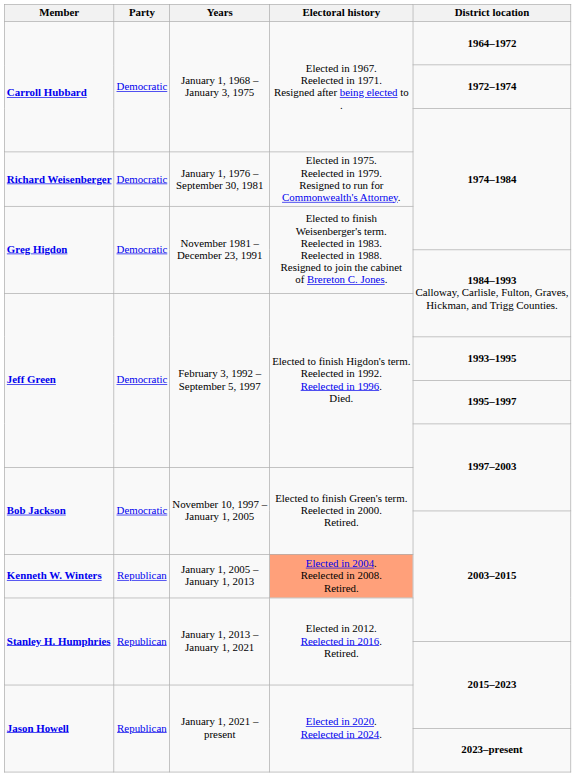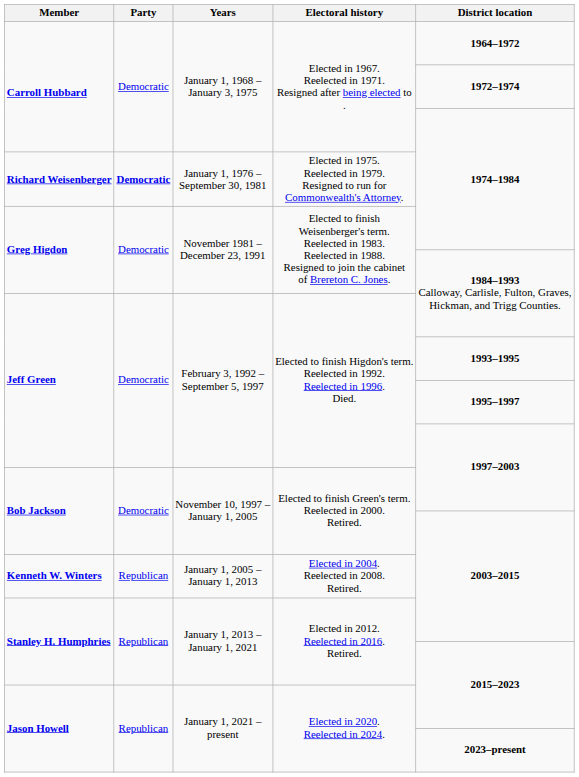(142, 179) normal -> (143, 179) bold
(341, 576) lightsalmon background -> (344, 576) no background
